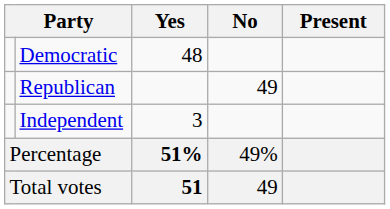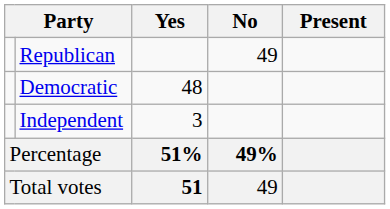rows swapped: (68, 54) <-> (67, 87)
(258, 154) normal -> (257, 154) bold
